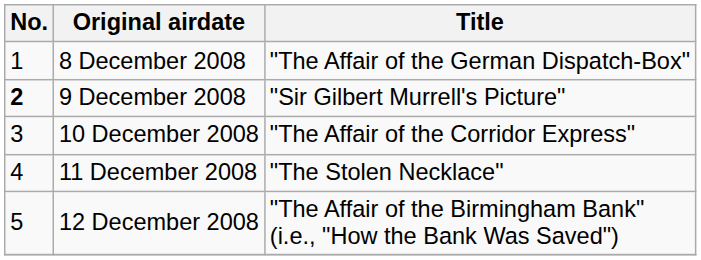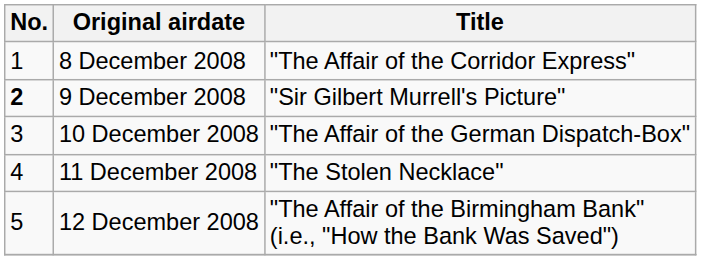(480, 60) "The Affair of the German Dispatch-Box" -> (452, 60) "The Affair of the Corridor Express"
(452, 135) "The Affair of the Corridor Express" -> (480, 135) "The Affair of the German Dispatch-Box"
